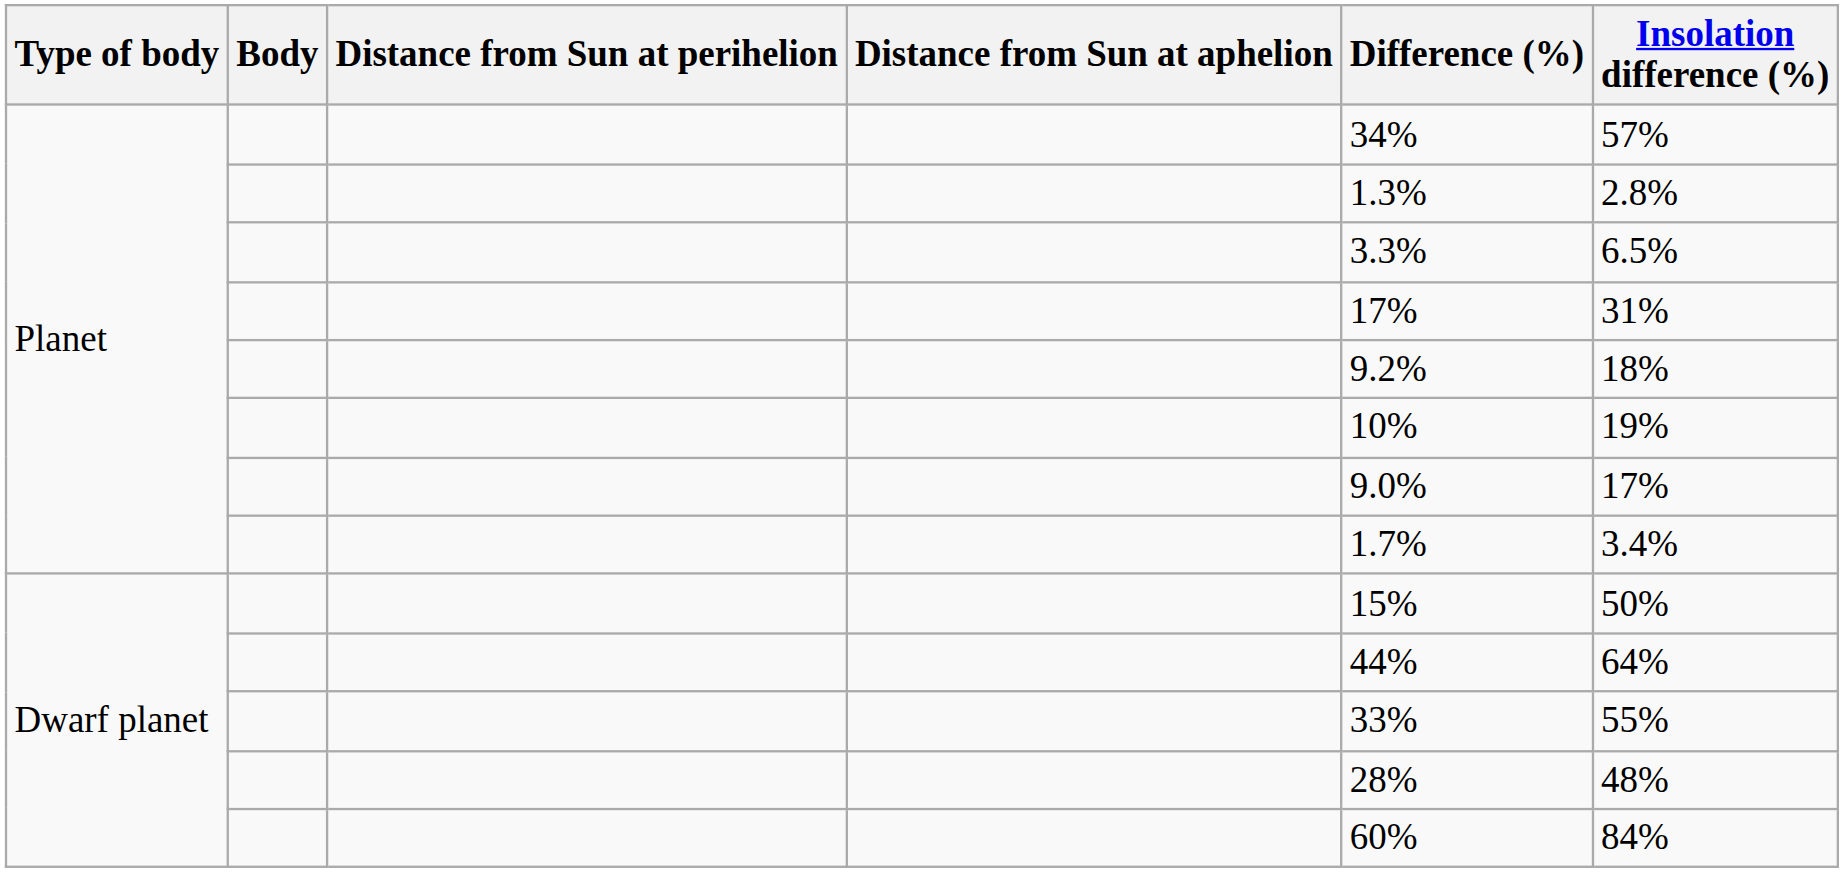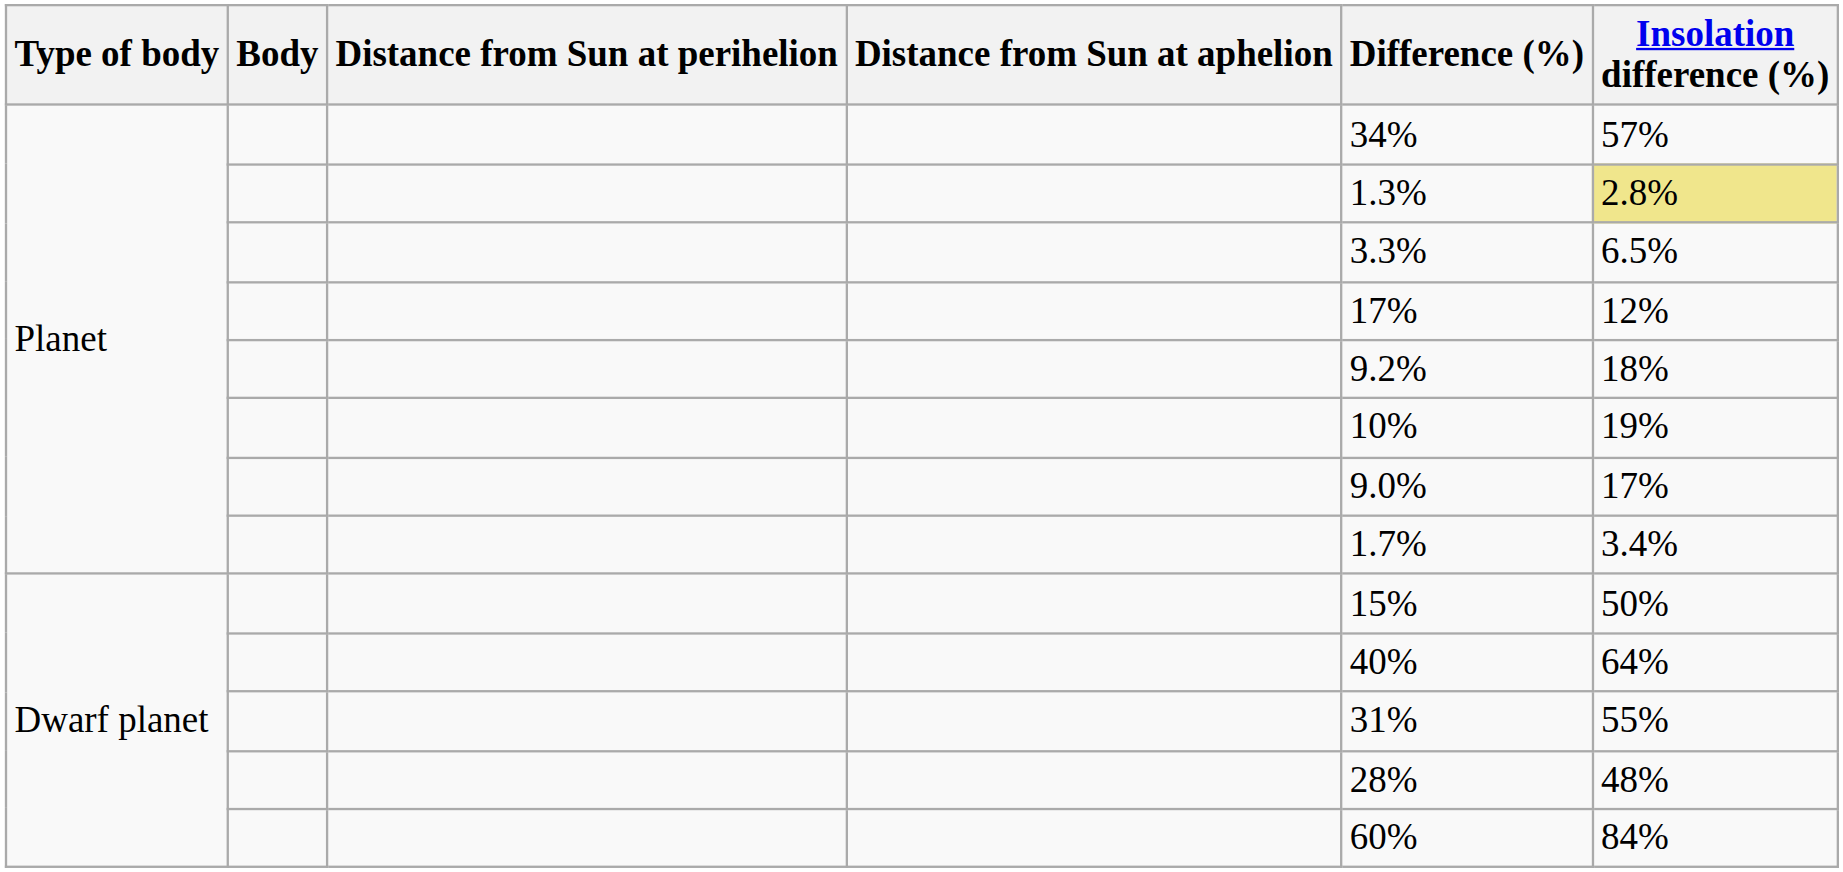(1640, 192) no background -> (1640, 192) khaki background
(1635, 309) 31% -> (1635, 309) 12%
(1384, 661) 44% -> (1384, 661) 40%
(1384, 720) 33% -> (1384, 720) 31%
